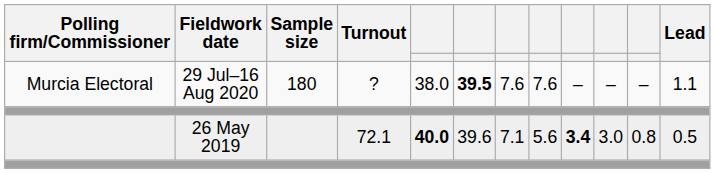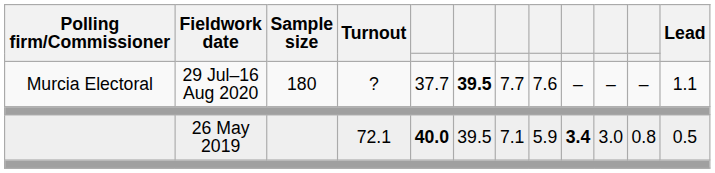(432, 84) 38.0 -> (432, 84) 37.7
(512, 84) 7.6 -> (512, 84) 7.7
(474, 137) 39.6 -> (474, 137) 39.5
(545, 137) 5.6 -> (545, 137) 5.9
